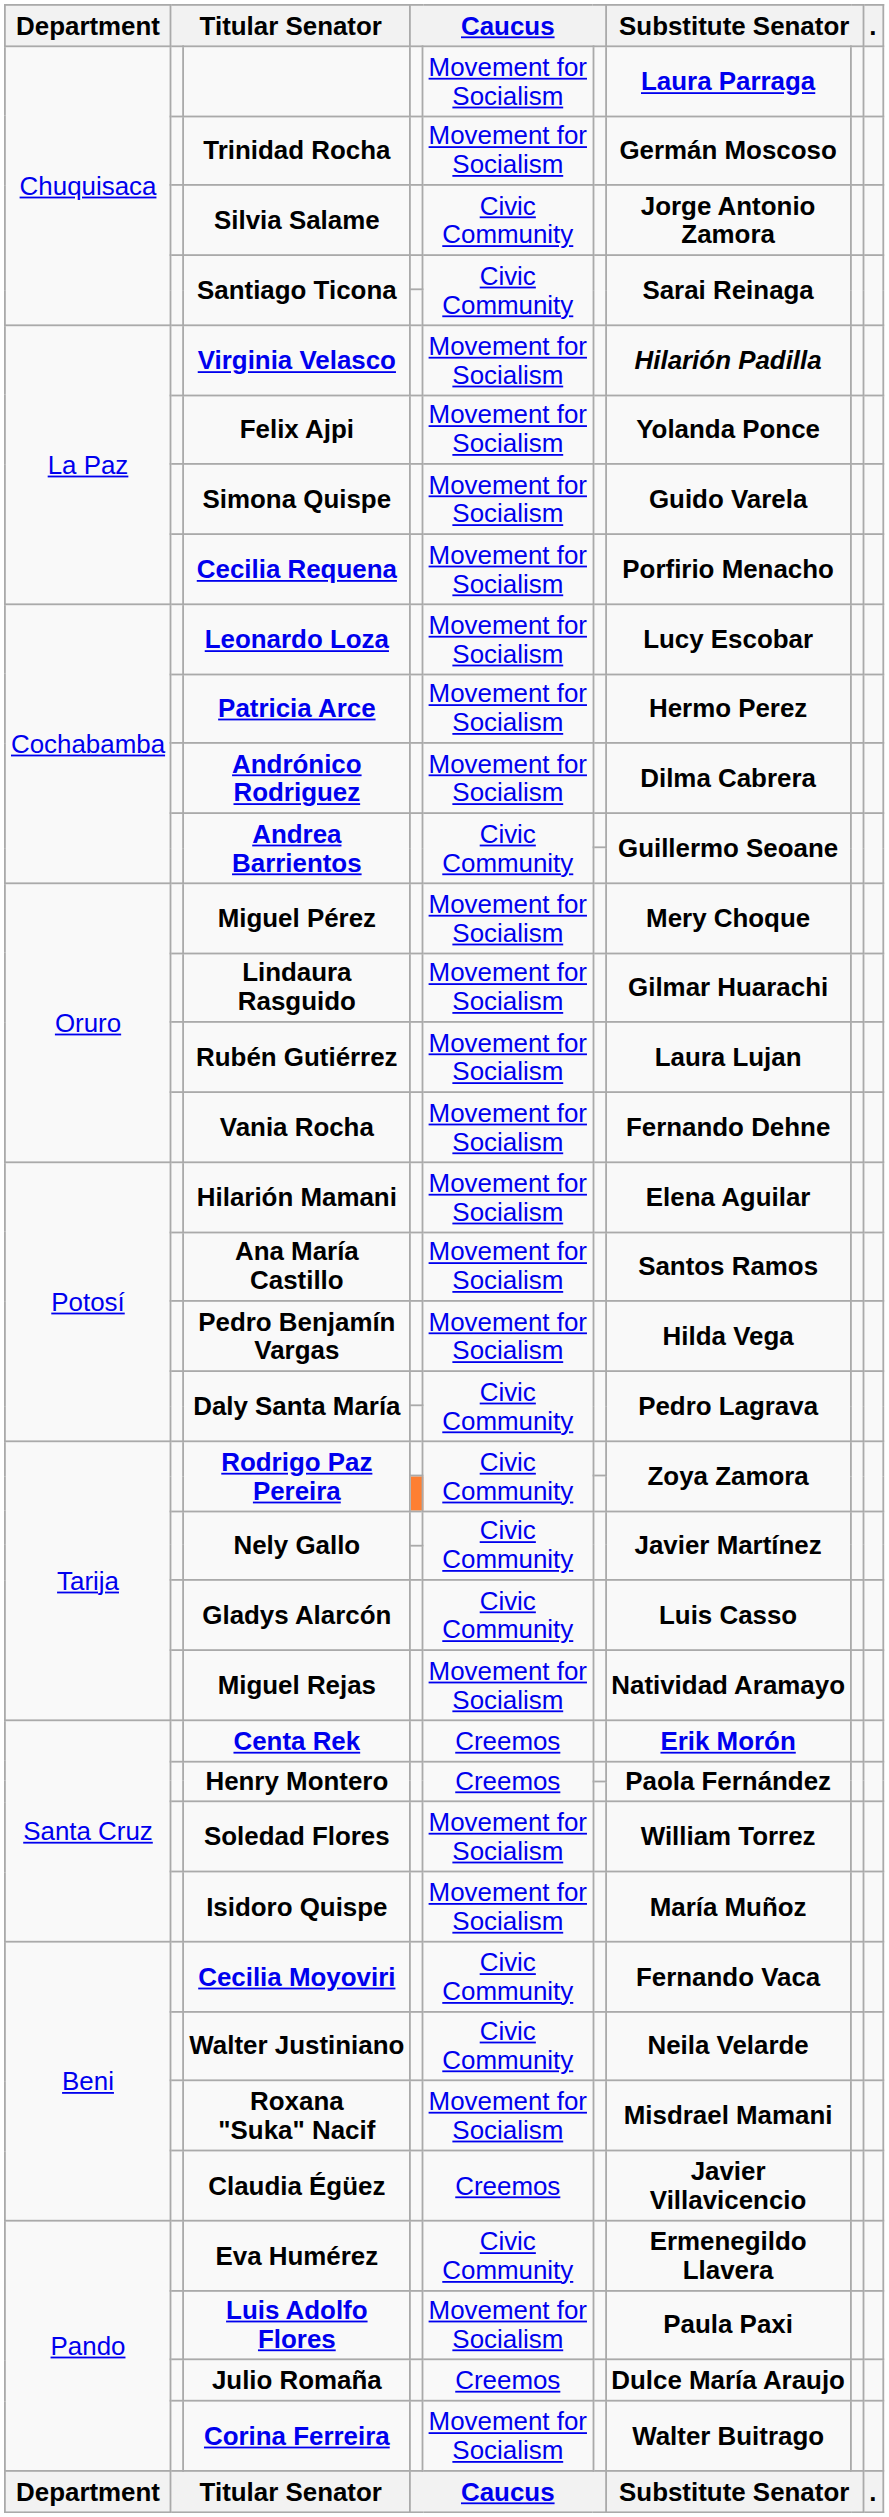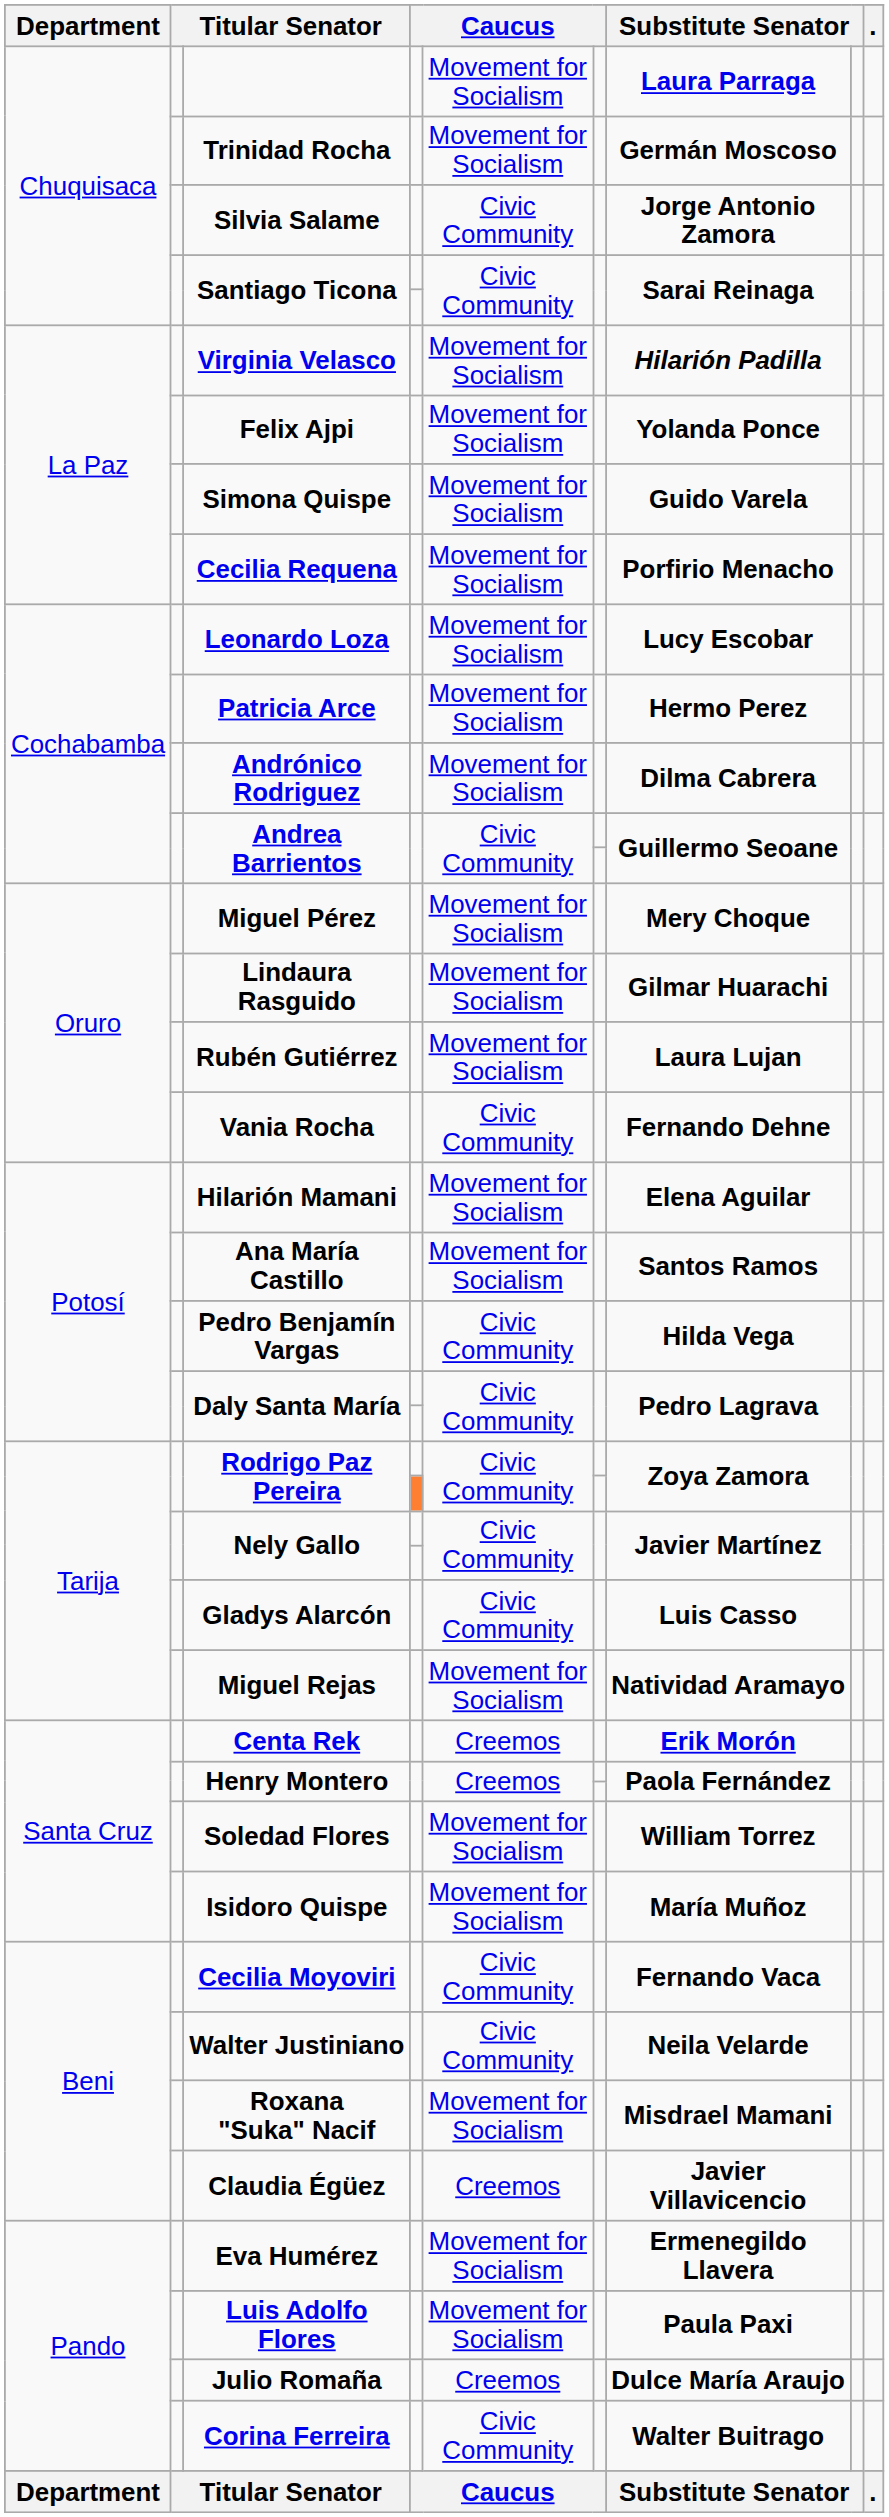(508, 1127) Movement for Socialism -> (508, 1127) Civic Community
(508, 1337) Movement for Socialism -> (508, 1337) Civic Community
(508, 2256) Civic Community -> (508, 2256) Movement for Socialism
(508, 2436) Movement for Socialism -> (508, 2436) Civic Community
